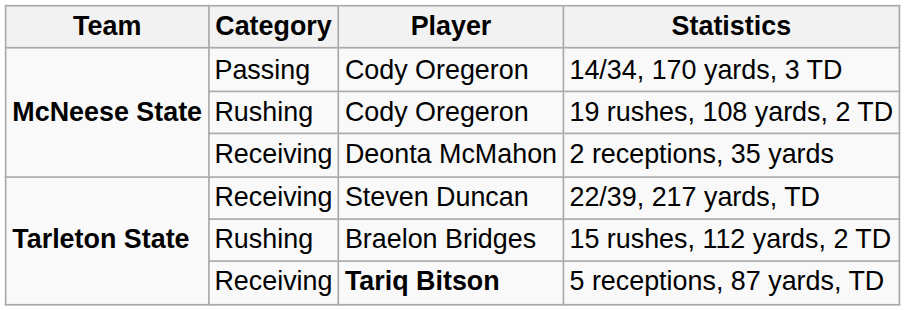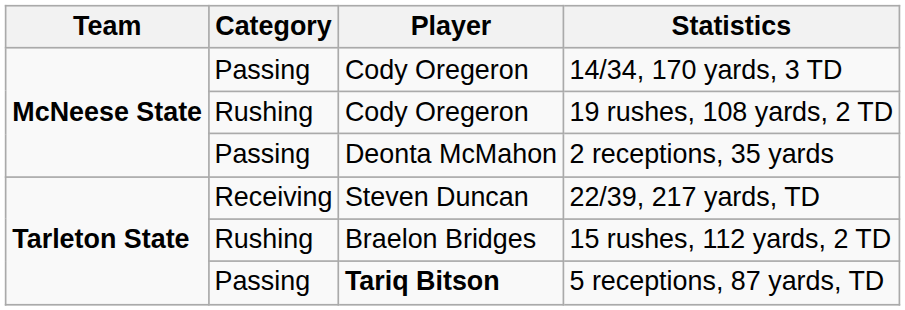(273, 154) Receiving -> (262, 154) Passing
(273, 282) Receiving -> (262, 282) Passing
